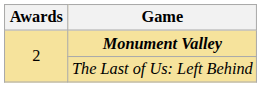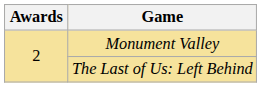(162, 43) bold -> (162, 43) normal
